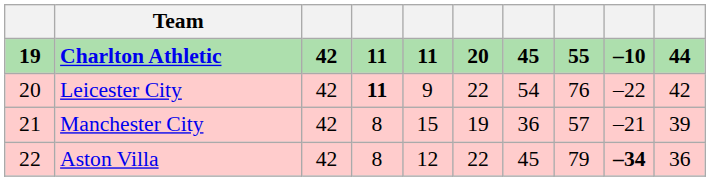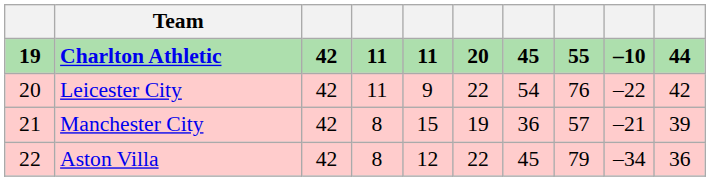(377, 90) bold -> (377, 90) normal
(629, 158) bold -> (629, 158) normal
